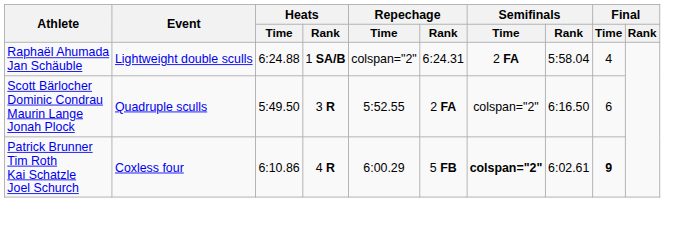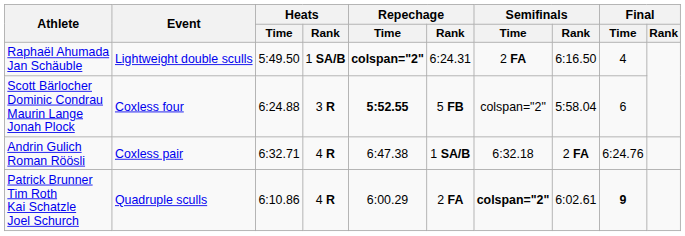(279, 60) 6:24.88 -> (279, 60) 5:49.50
(384, 60) normal -> (388, 60) bold
(569, 60) 5:58.04 -> (576, 60) 6:16.50
(161, 107) Quadruple sculls -> (149, 107) Coxless four
(279, 107) 5:49.50 -> (279, 107) 6:24.88
(384, 107) normal -> (388, 107) bold
(443, 107) 2 FA -> (450, 107) 5 FB
(569, 107) 6:16.50 -> (576, 107) 5:58.04
+ row: (46, 154)
(149, 167) Coxless four -> (161, 201) Quadruple sculls
(443, 167) 5 FB -> (450, 201) 2 FA
